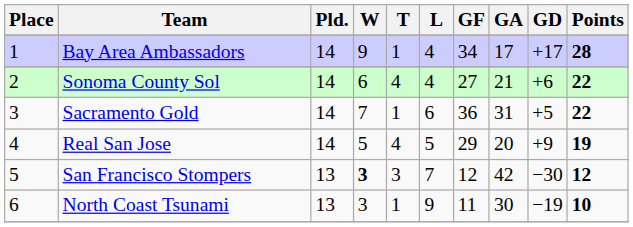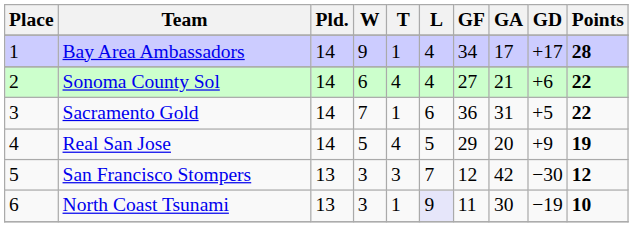(363, 174) bold -> (363, 174) normal
(429, 205) no background -> (429, 205) lavender background
